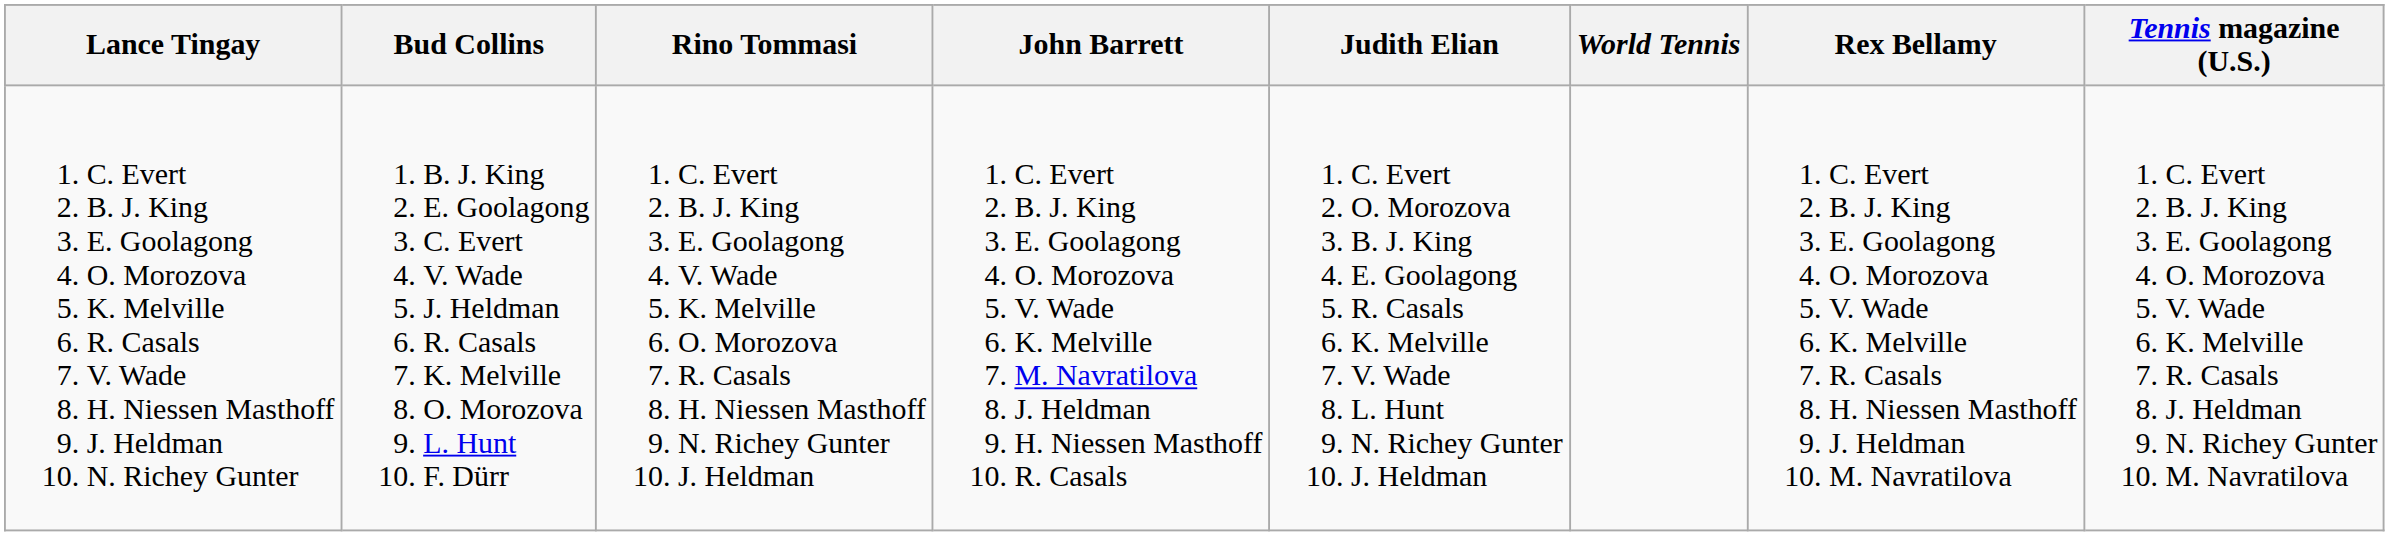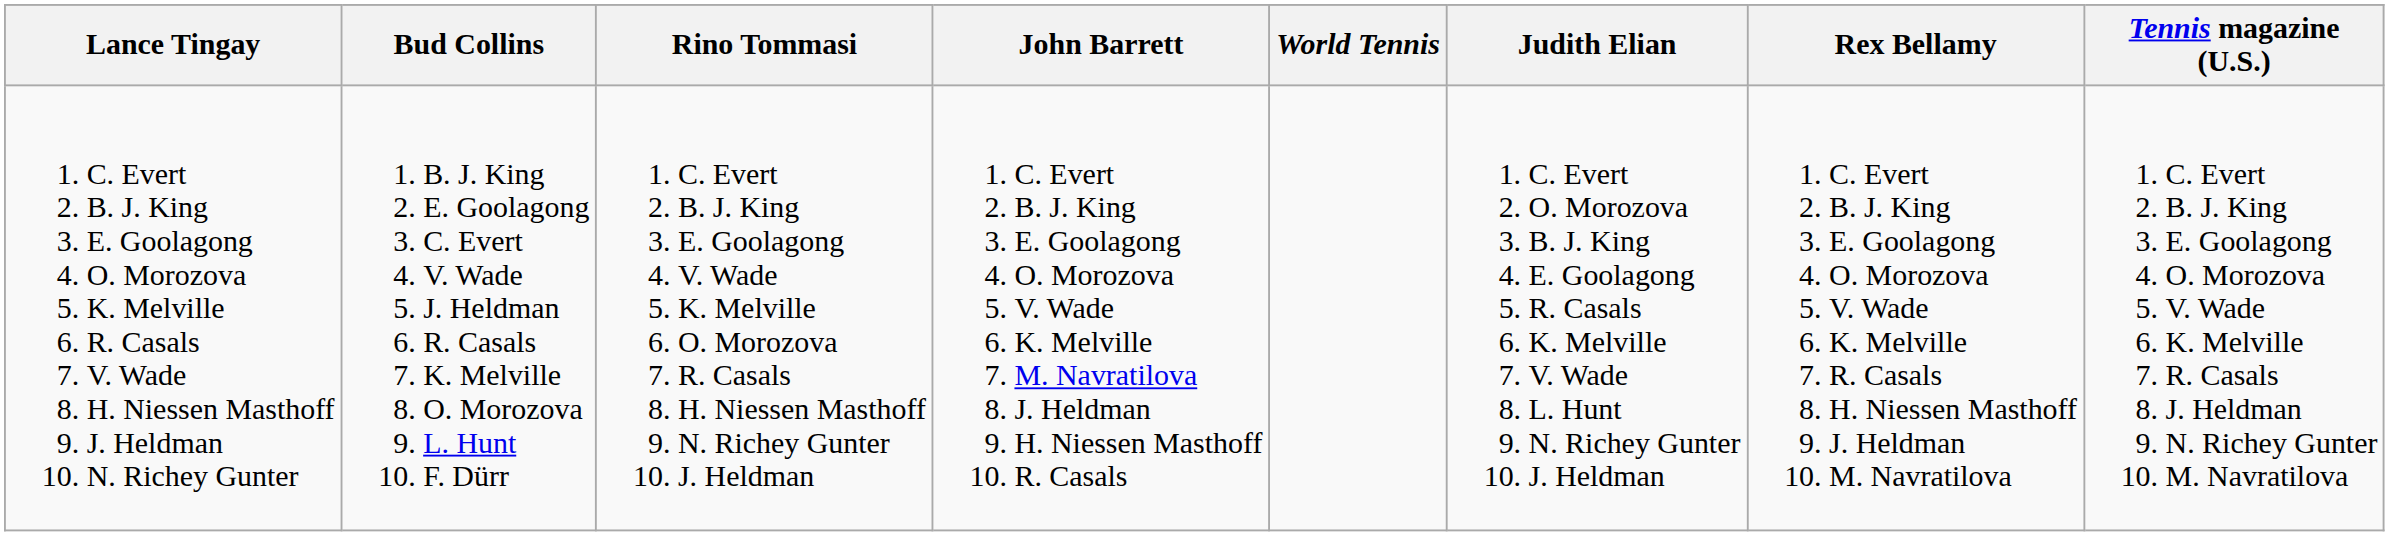columns swapped: (1659, 45) <-> (1420, 45)
